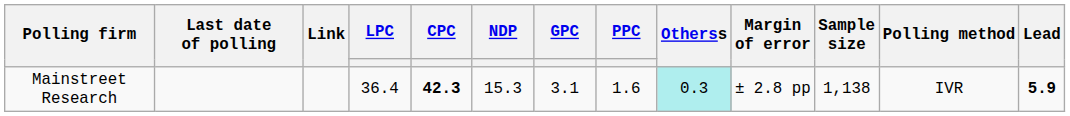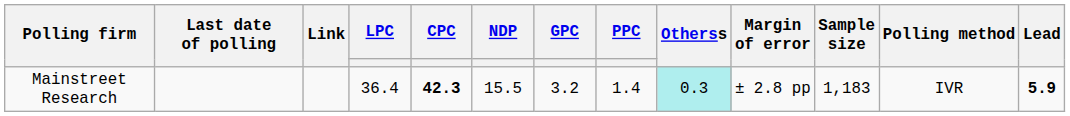(503, 89) 15.3 -> (503, 89) 15.5
(565, 89) 3.1 -> (565, 89) 3.2
(626, 89) 1.6 -> (626, 89) 1.4
(847, 89) 1,138 -> (847, 89) 1,183
